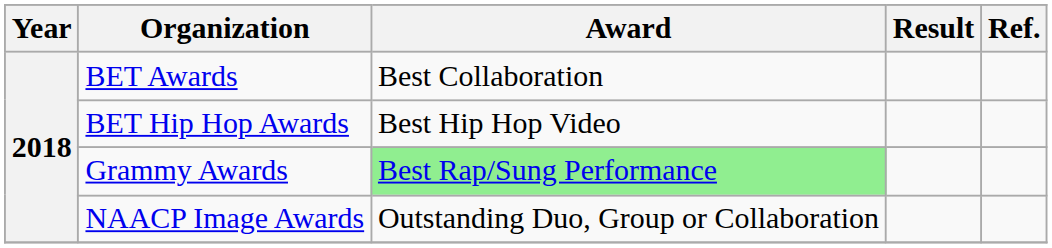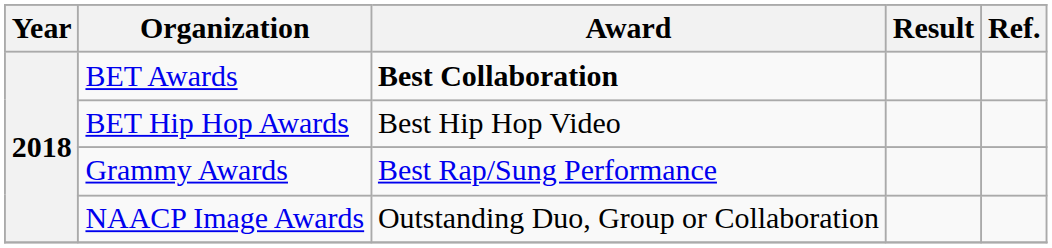(491, 75) normal -> (498, 75) bold
(547, 170) lightgreen background -> (547, 170) no background
